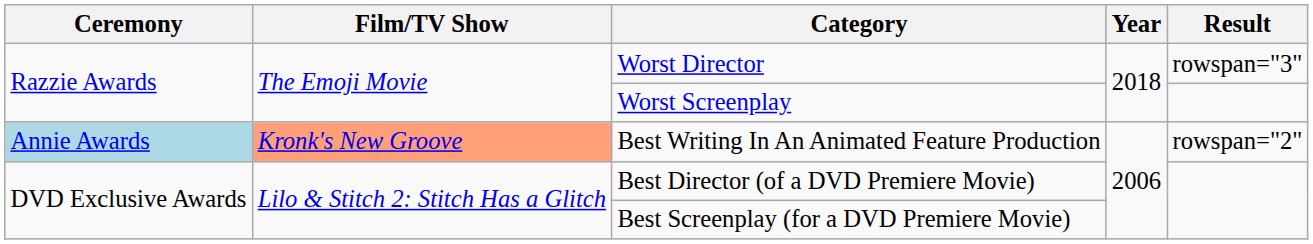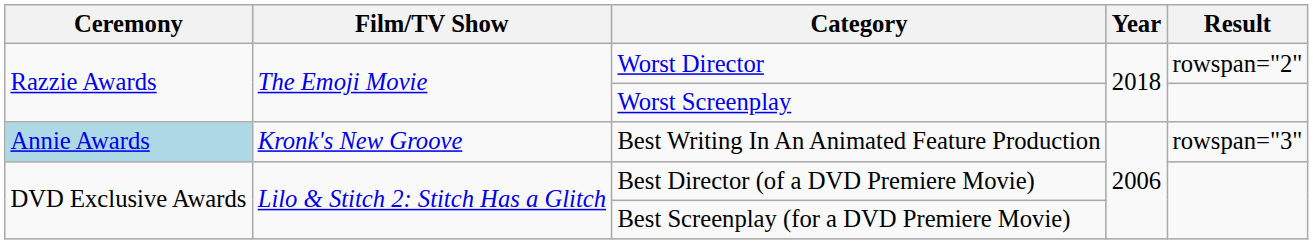(1237, 63) rowspan="3" -> (1237, 63) rowspan="2"
(360, 141) lightsalmon background -> (360, 141) no background
(1237, 141) rowspan="2" -> (1237, 141) rowspan="3"
